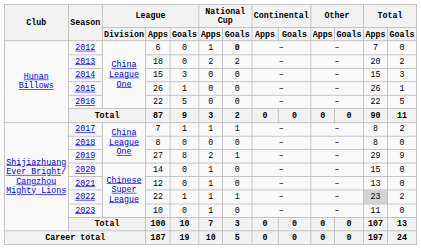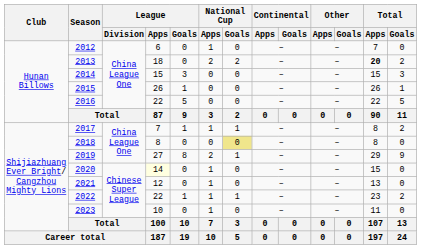(237, 48) bold -> (237, 48) normal
(375, 61) normal -> (375, 61) bold
(237, 143) no background -> (237, 143) khaki background
(158, 170) no background -> (158, 170) lightyellow background
(375, 197) lightgrey background -> (375, 197) no background
